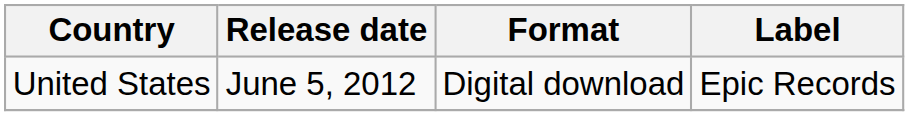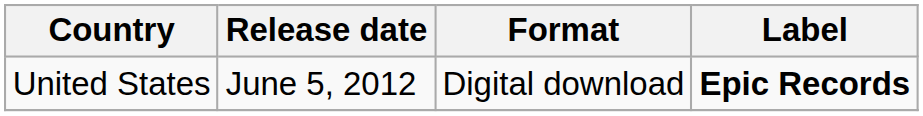(798, 82) normal -> (805, 82) bold
